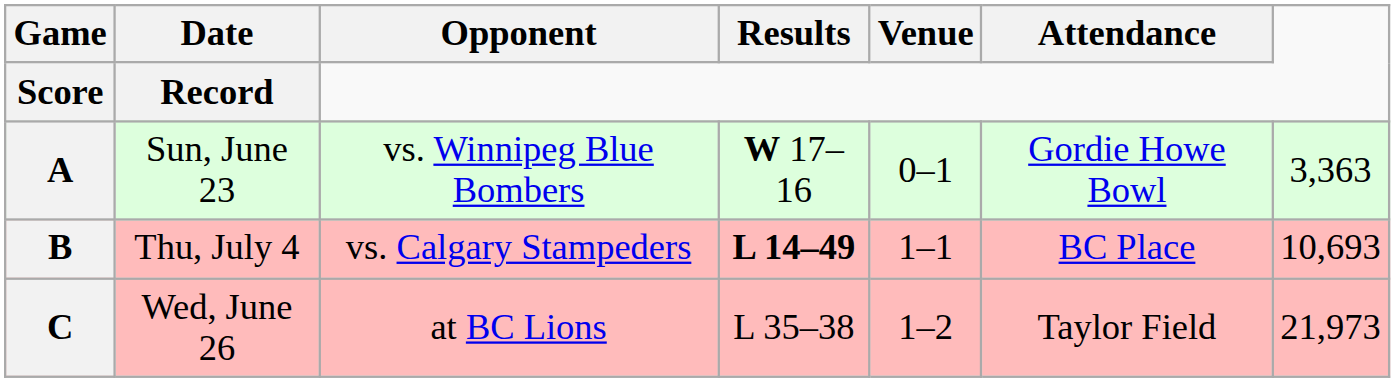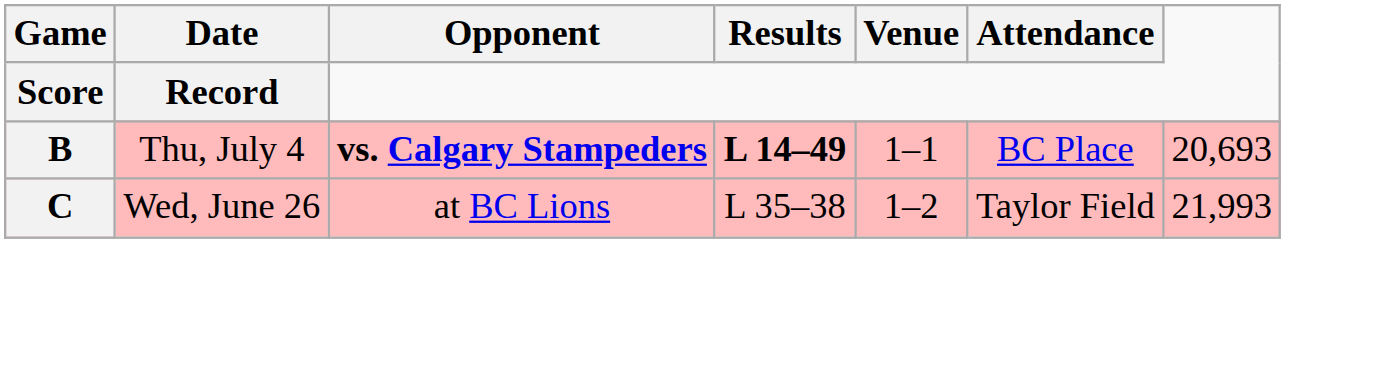- row: (60, 169)
(519, 248) normal -> (522, 149) bold
(1330, 248) 10,693 -> (1222, 149) 20,693
(1330, 326) 21,973 -> (1222, 206) 21,993
